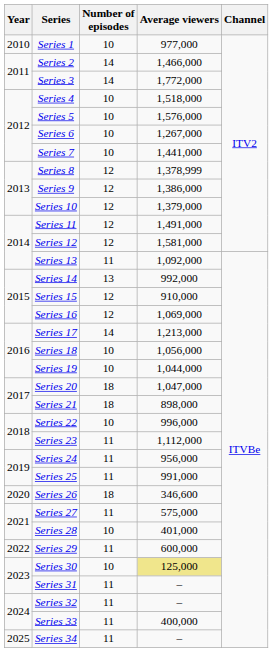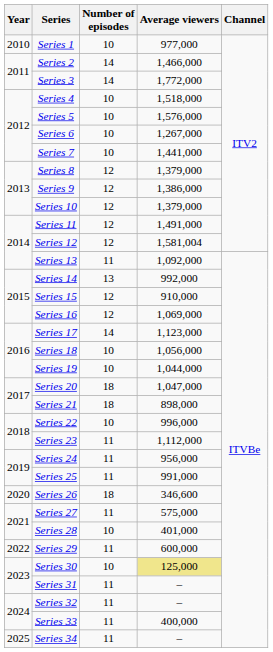(179, 170) 1,378,999 -> (179, 170) 1,379,000
(179, 242) 1,581,000 -> (179, 242) 1,581,004
(179, 332) 1,213,000 -> (179, 332) 1,123,000
